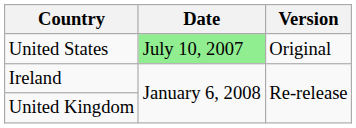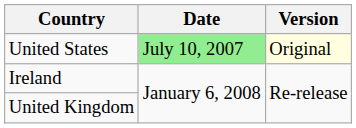(300, 48) no background -> (300, 48) lightyellow background
